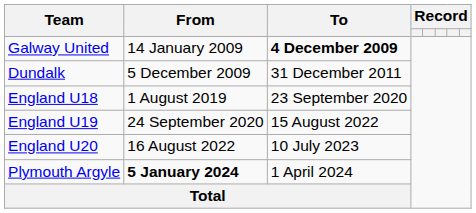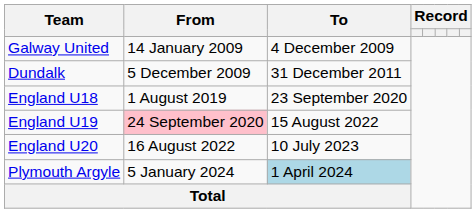(334, 48) bold -> (333, 48) normal
(196, 122) no background -> (196, 122) pink background
(183, 171) bold -> (181, 171) normal
(312, 171) no background -> (312, 171) lightblue background
